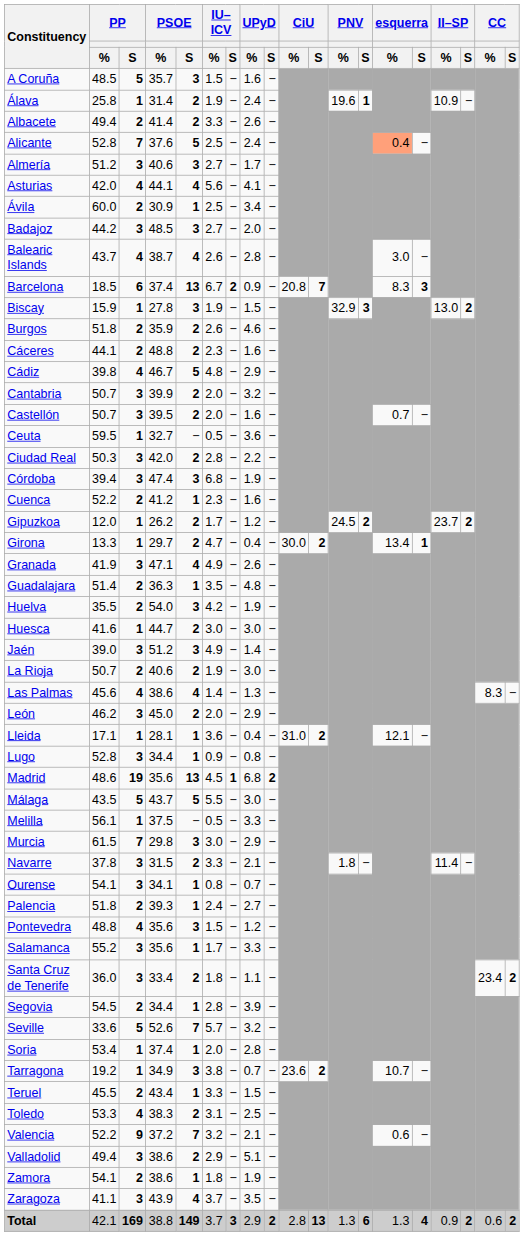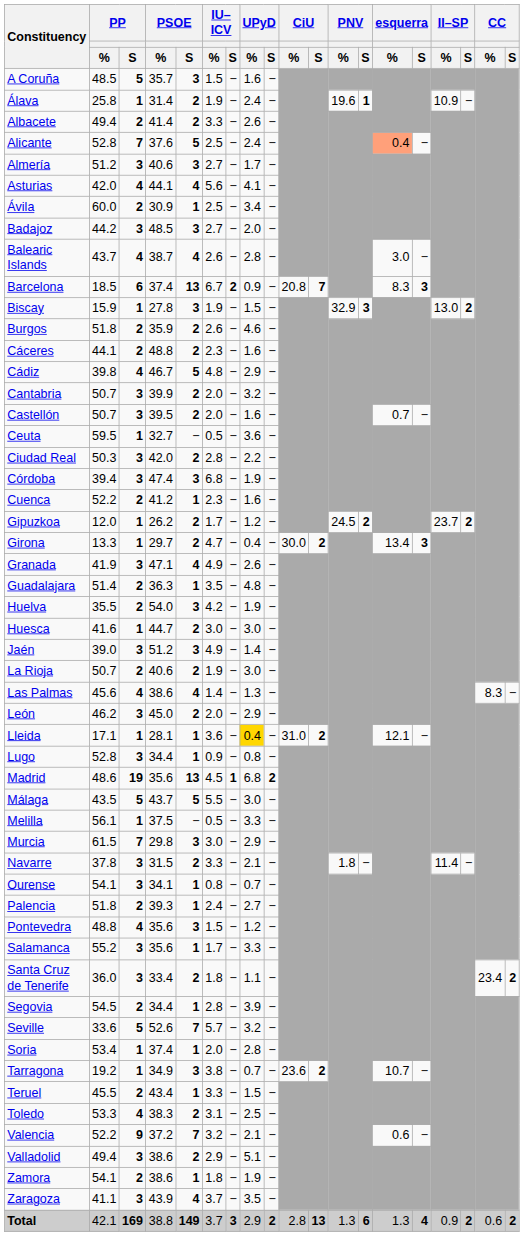(425, 543) 1 -> (425, 543) 3
(252, 735) no background -> (252, 735) gold background
